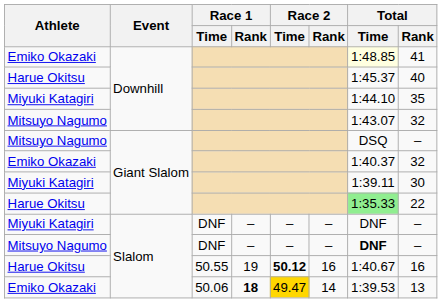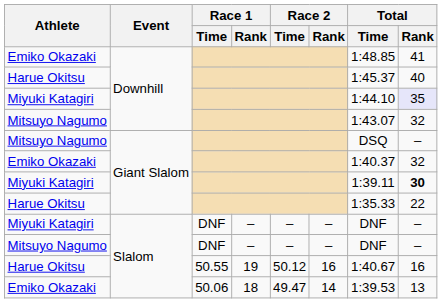(373, 57) lightyellow background -> (373, 57) no background
(418, 99) no background -> (418, 99) lavender background
(418, 183) normal -> (418, 183) bold
(373, 204) lightgreen background -> (373, 204) no background
(373, 246) bold -> (373, 246) normal
(290, 266) bold -> (290, 266) normal
(251, 287) bold -> (251, 287) normal
(290, 287) gold background -> (290, 287) no background
